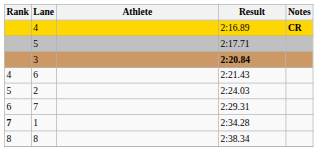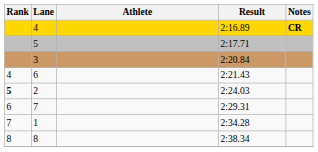(235, 59) bold -> (235, 59) normal
(9, 91) normal -> (9, 91) bold
(9, 123) bold -> (9, 123) normal
